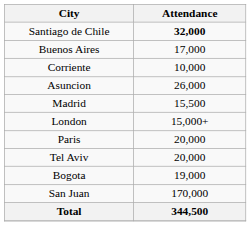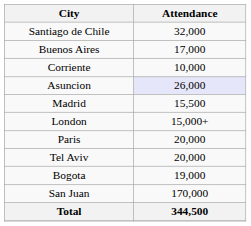(190, 31) bold -> (190, 31) normal
(190, 85) no background -> (190, 85) lavender background
